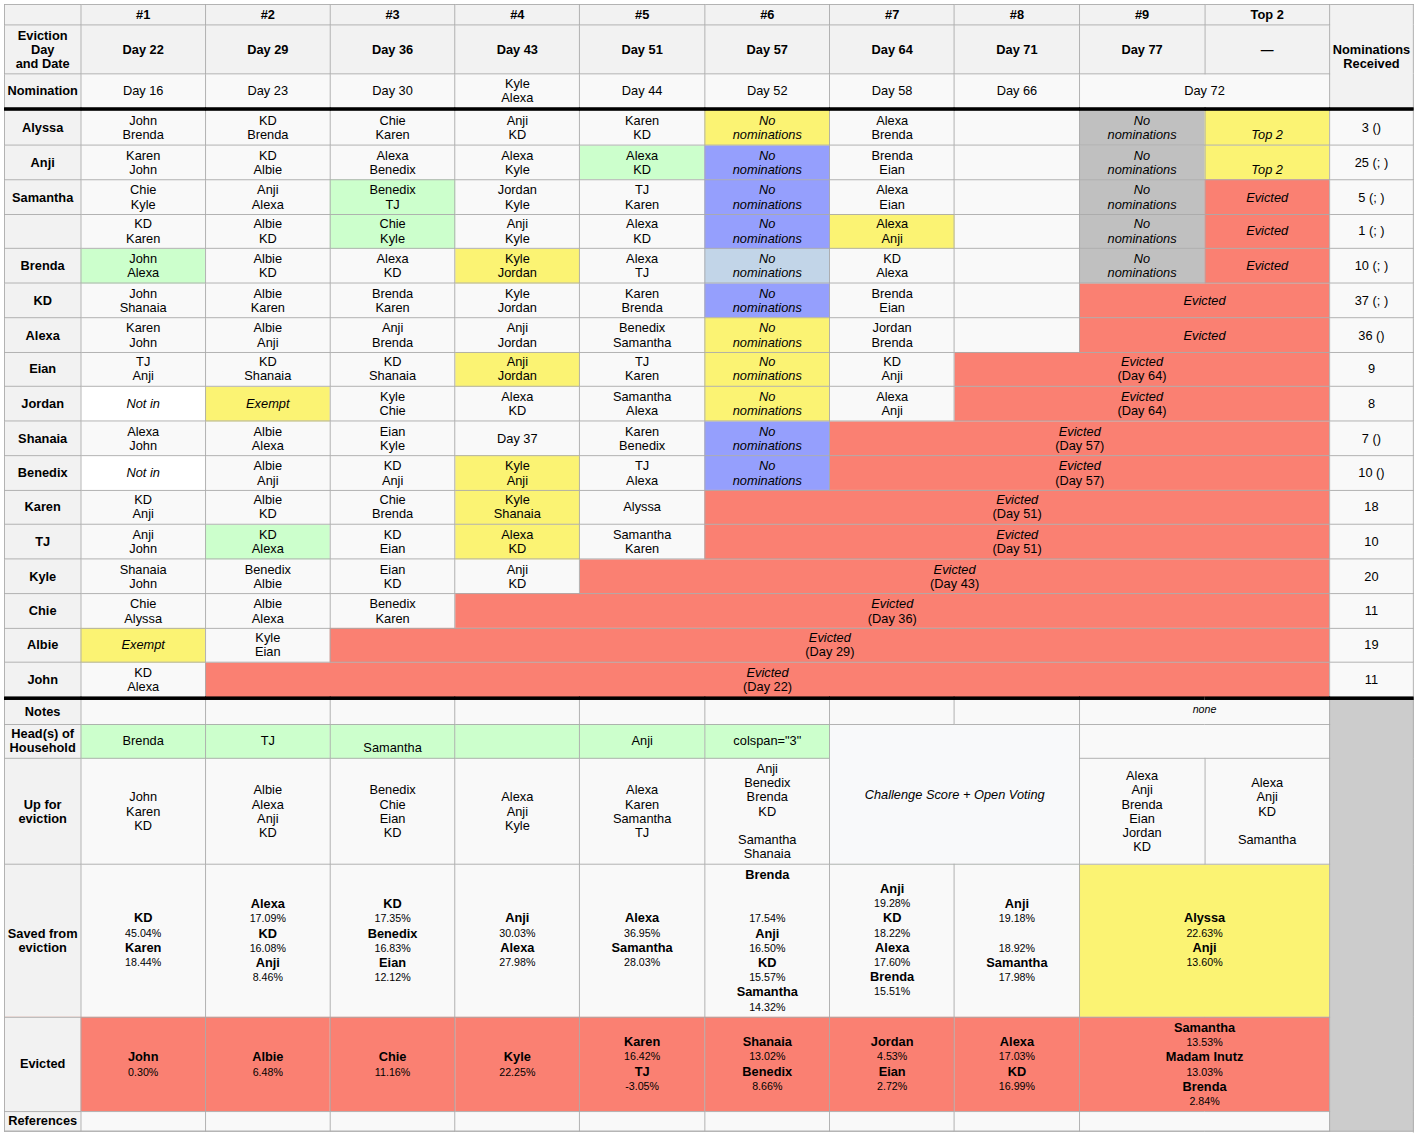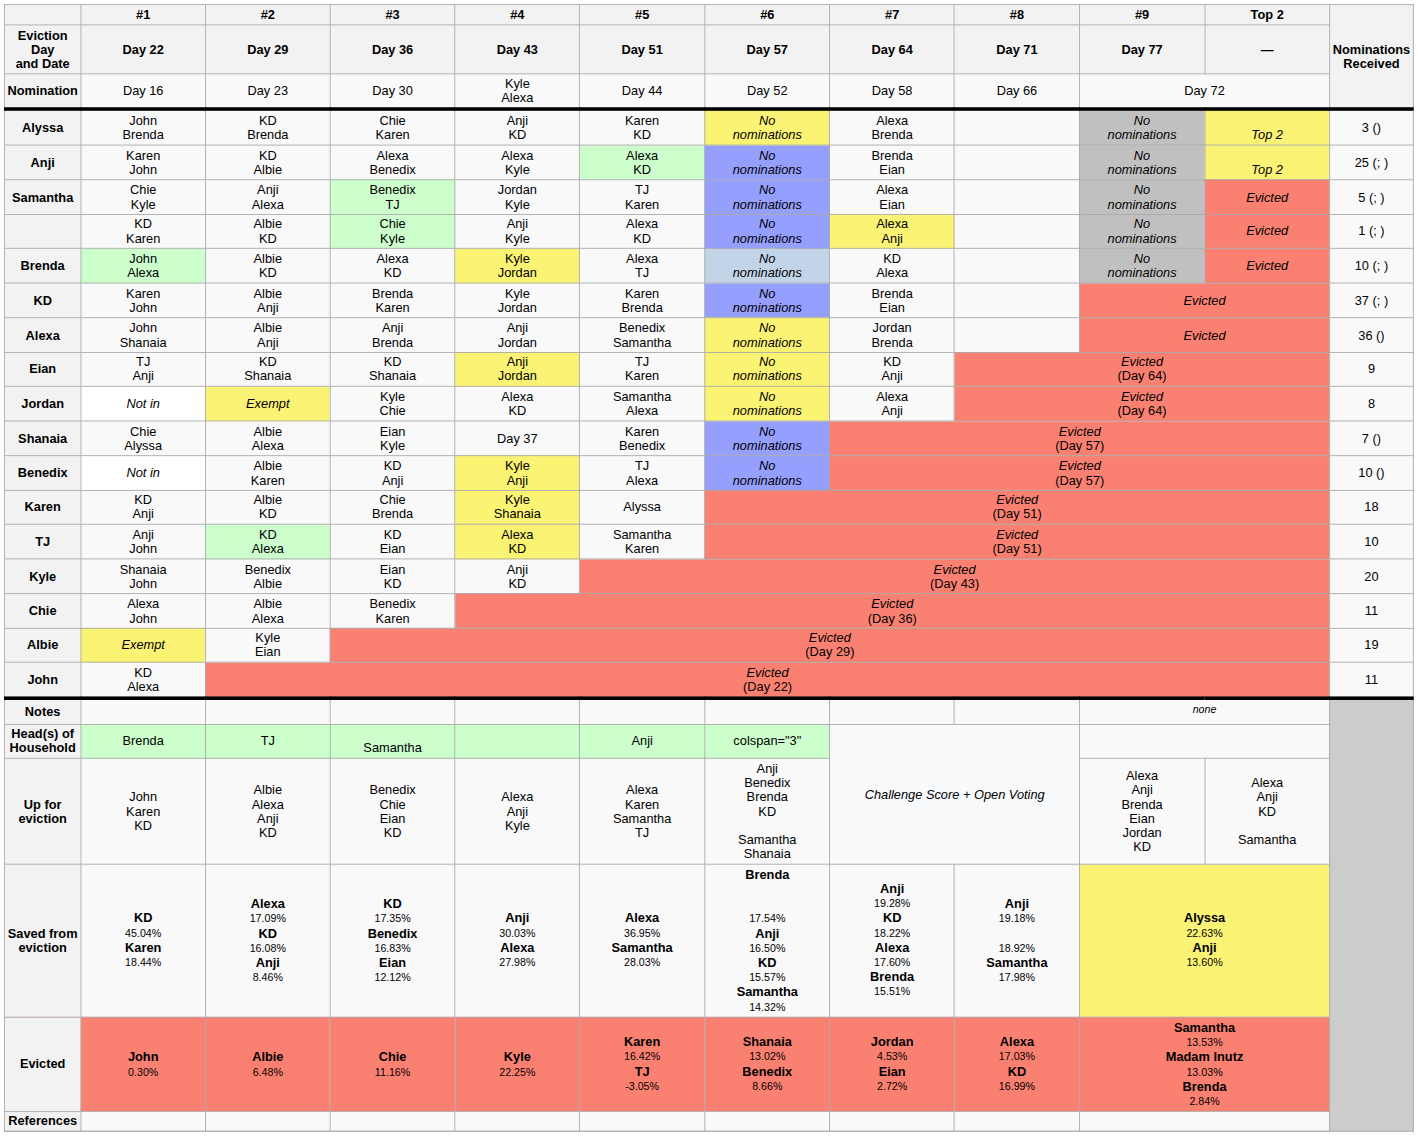(143, 301) John Shanaia -> (143, 301) Karen John
(268, 301) Albie Karen -> (268, 301) Albie Anji
(143, 335) Karen John -> (143, 335) John Shanaia
(143, 439) Alexa John -> (143, 439) Chie Alyssa
(268, 473) Albie Anji -> (268, 473) Albie Karen
(143, 611) Chie Alyssa -> (143, 611) Alexa John
